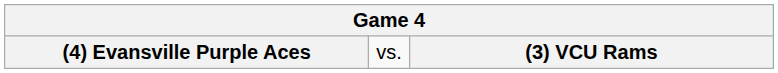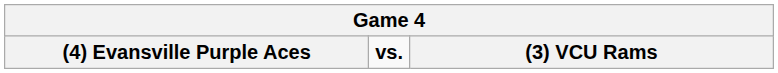(389, 52) normal -> (389, 52) bold
